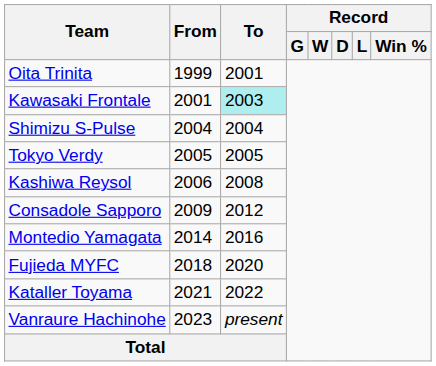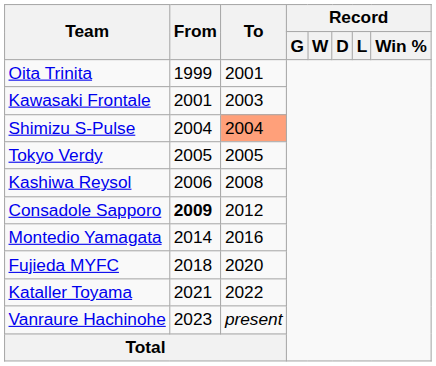(244, 100) paleturquoise background -> (244, 100) no background
(244, 127) no background -> (244, 127) lightsalmon background
(193, 210) normal -> (193, 210) bold
